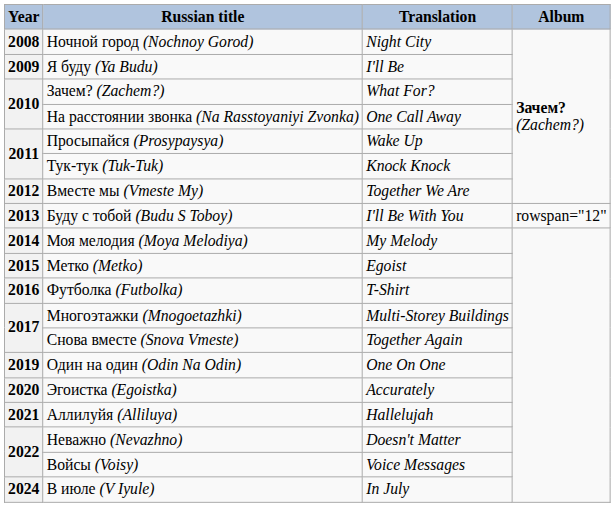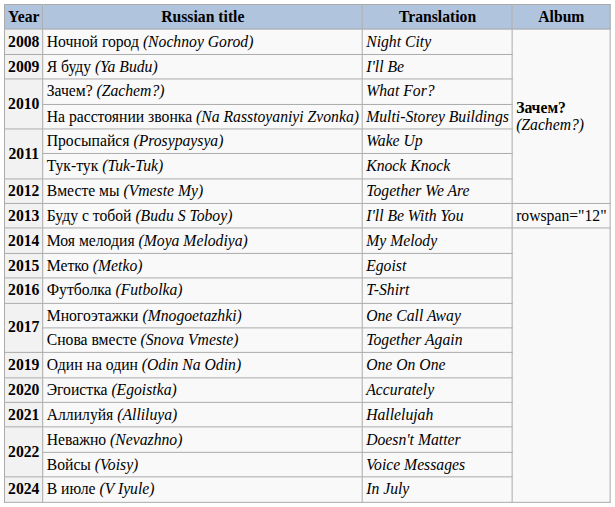(414, 116) One Call Away -> (438, 116) Multi-Storey Buildings
(438, 315) Multi-Storey Buildings -> (414, 315) One Call Away
